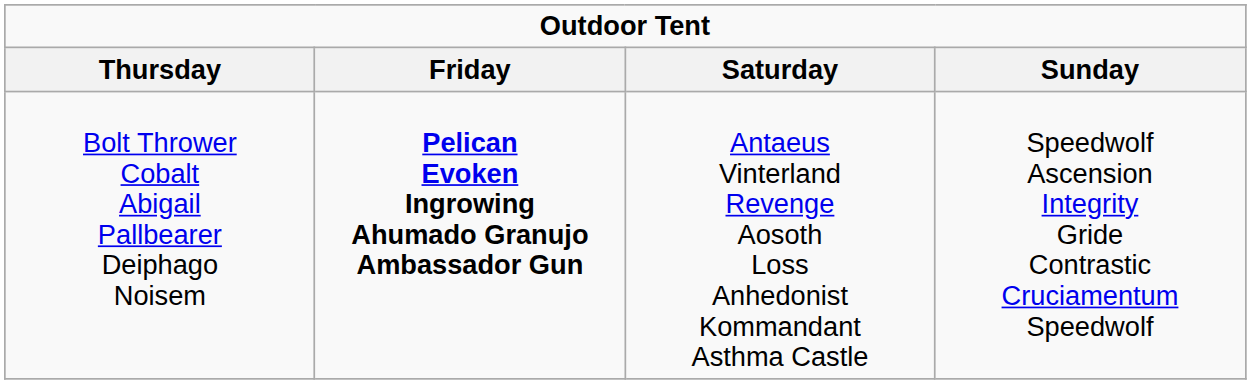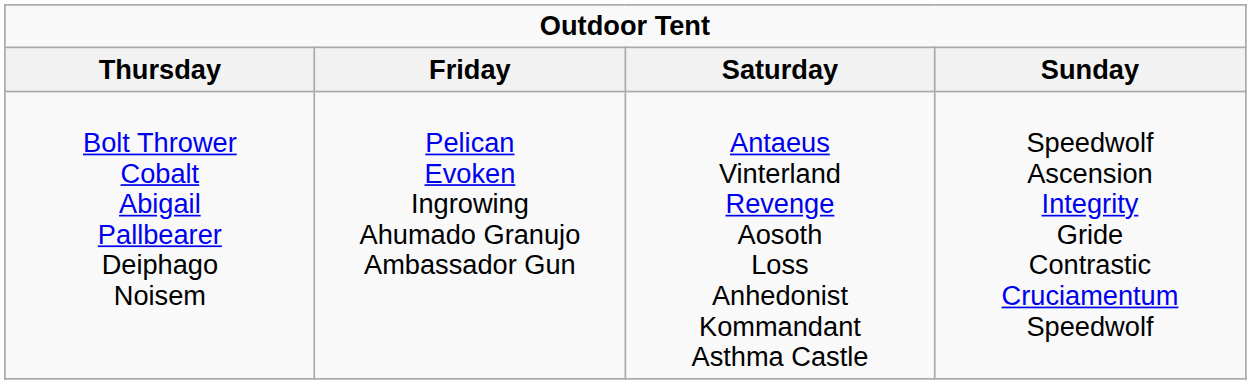(470, 204) bold -> (470, 204) normal
